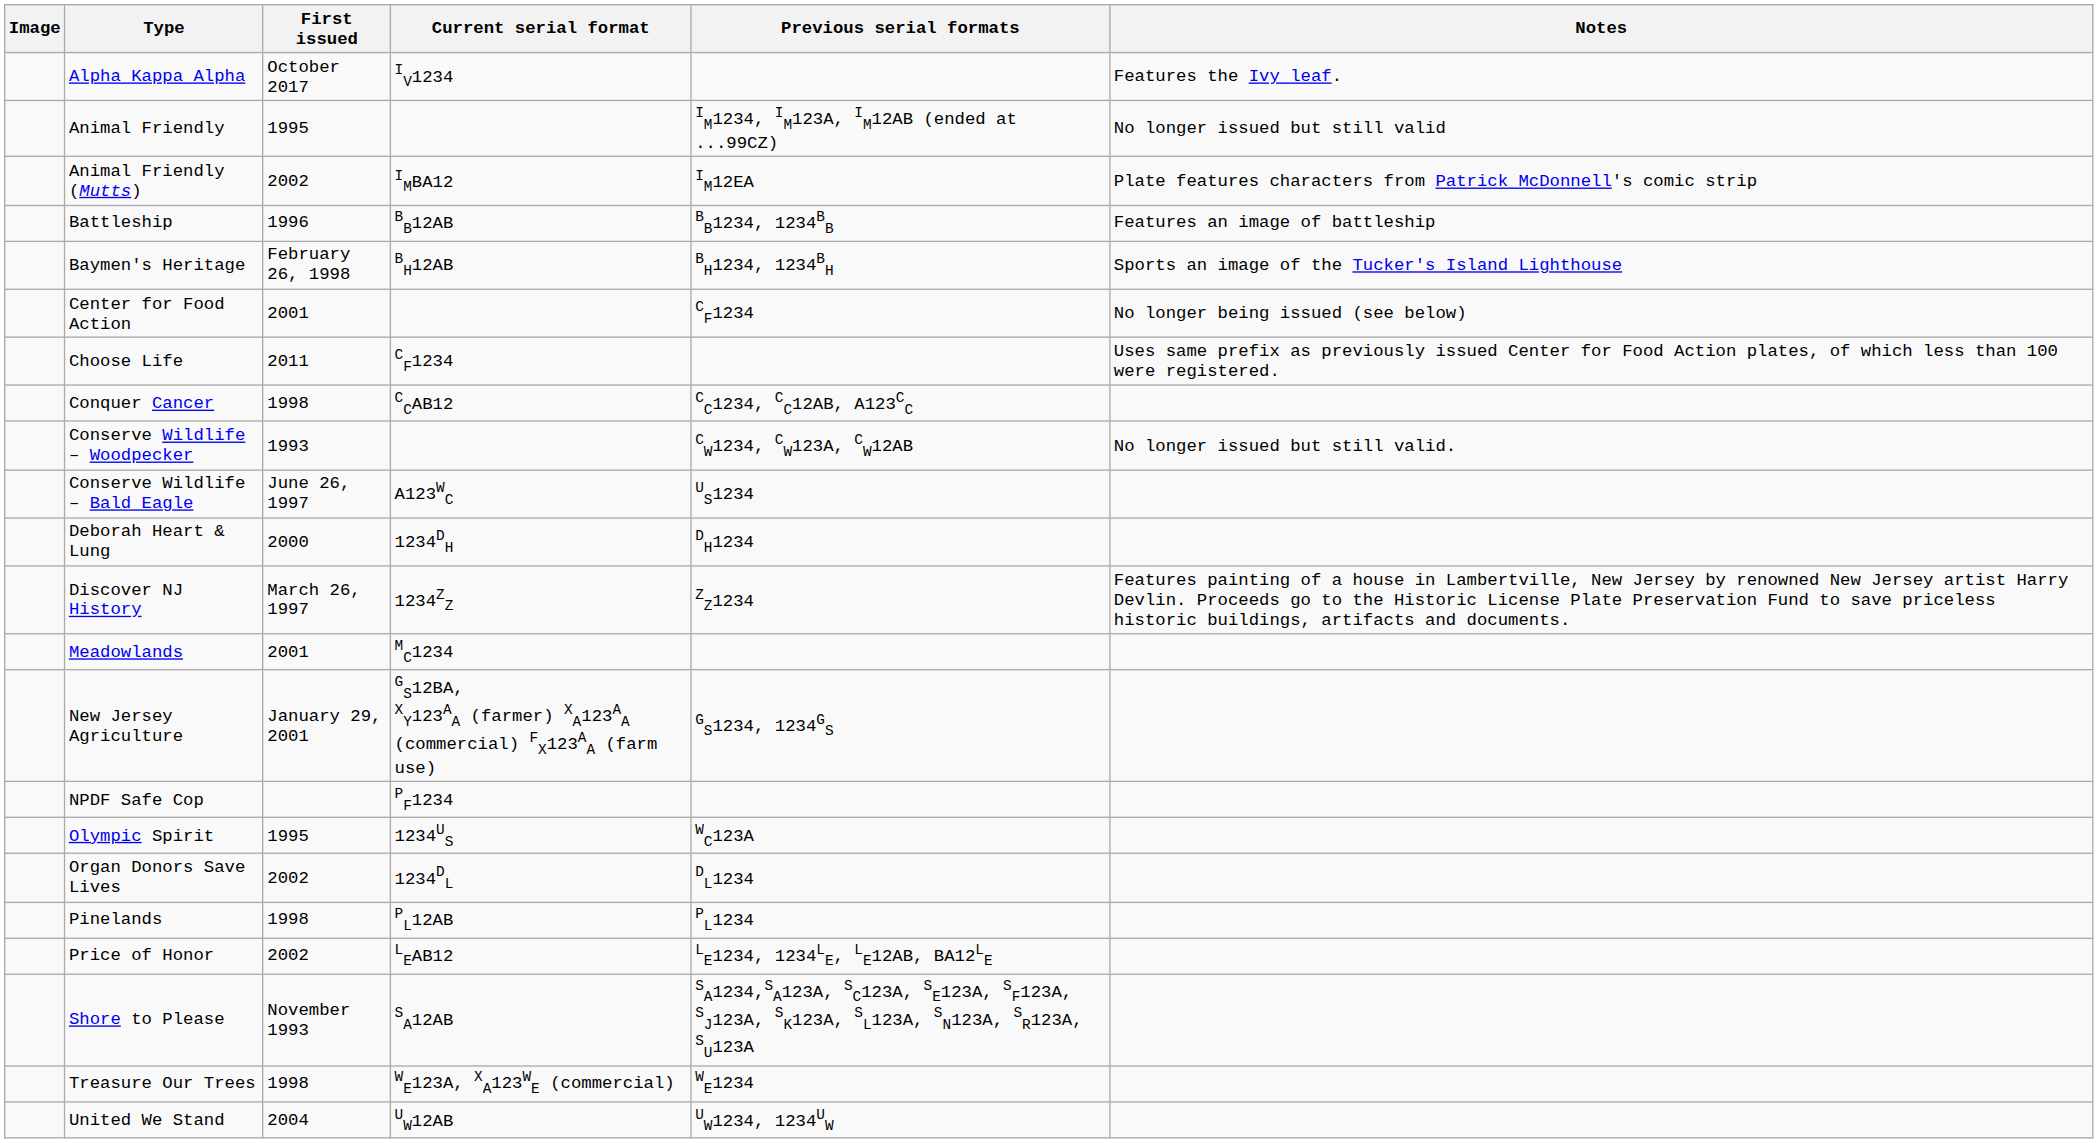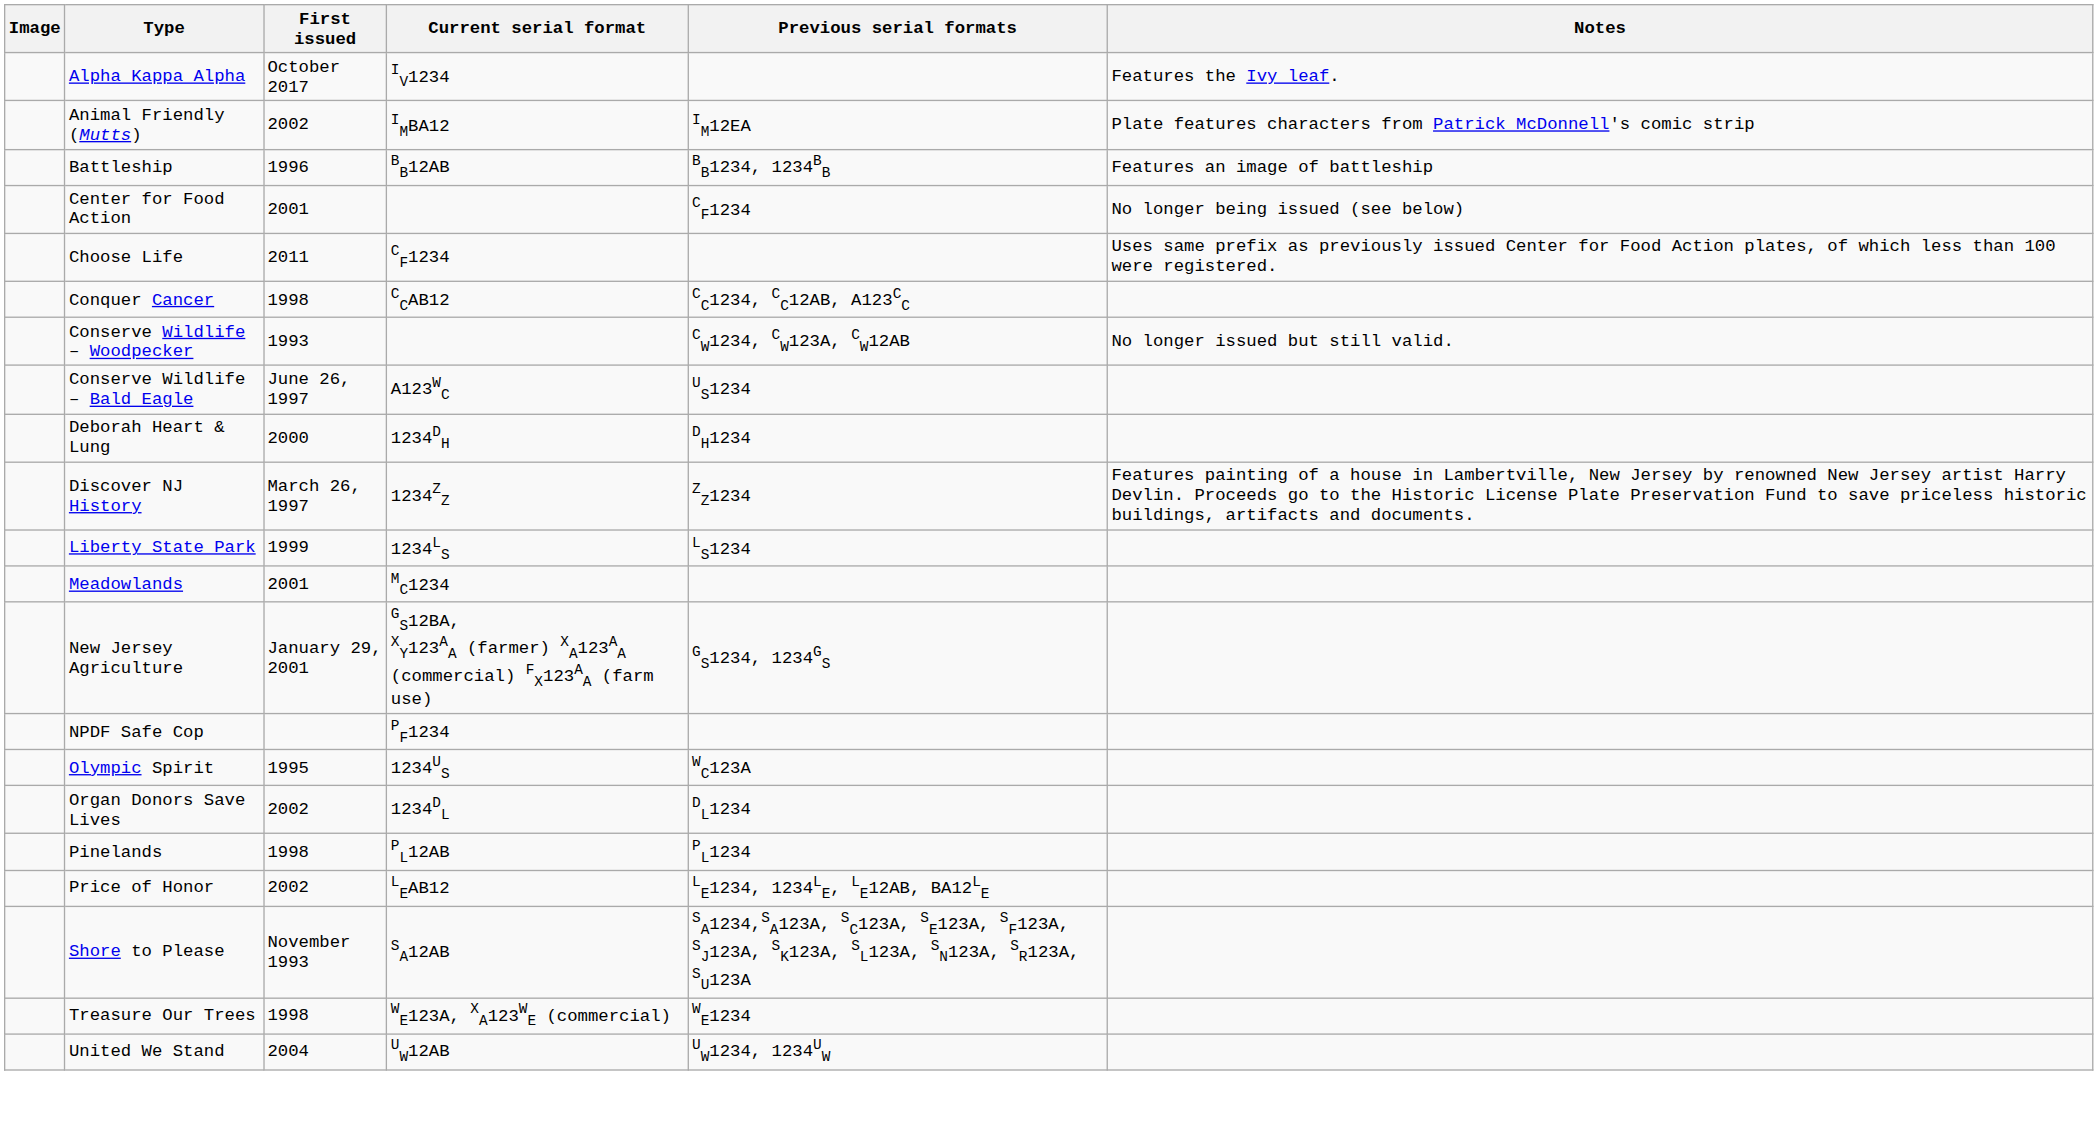- row: (147, 129)
- row: (157, 265)
+ row: (162, 548)
